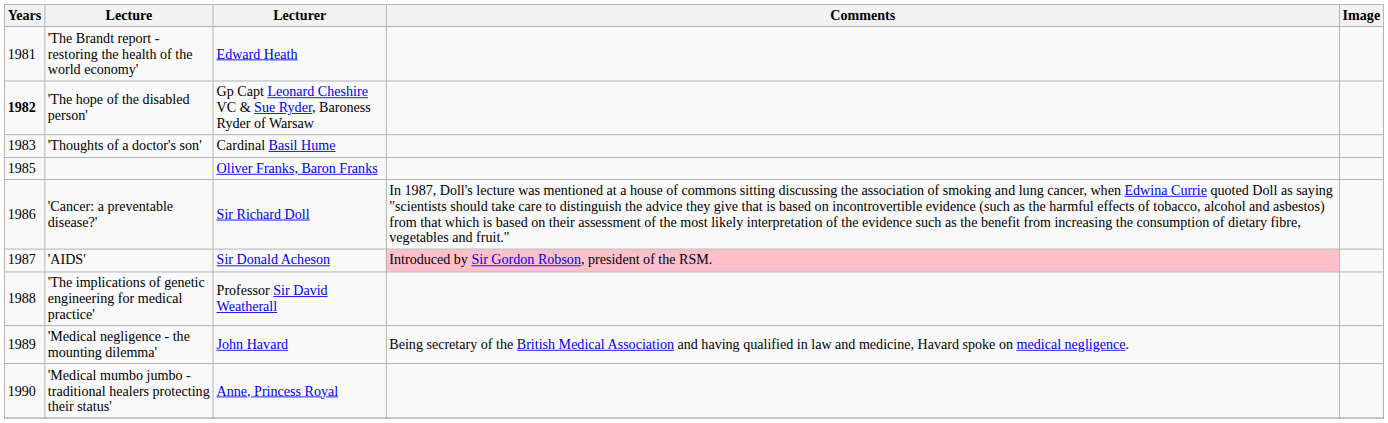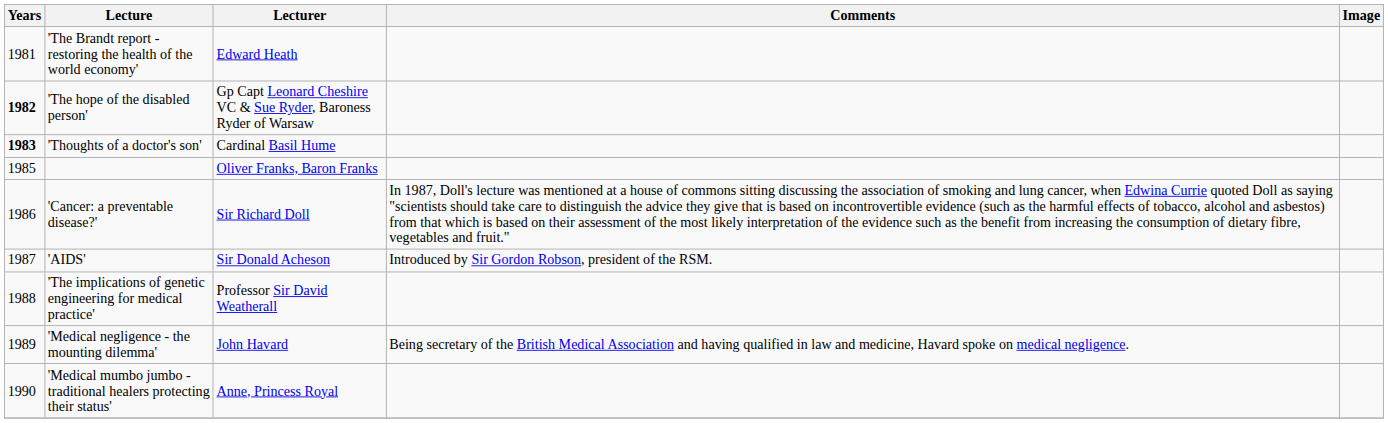(22, 146) normal -> (22, 146) bold
(551, 260) pink background -> (551, 260) no background
